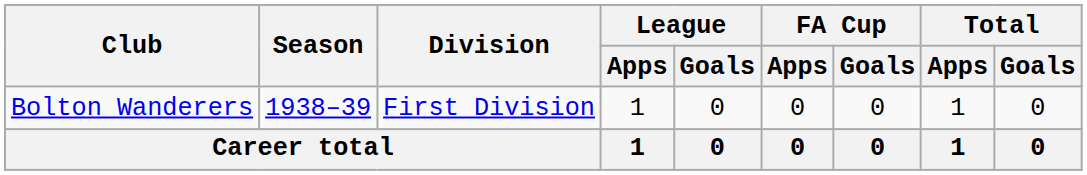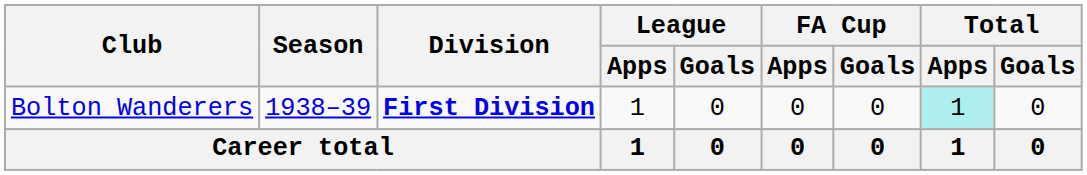(489, 108) normal -> (489, 108) bold
(958, 108) no background -> (958, 108) paleturquoise background
